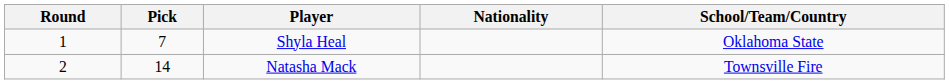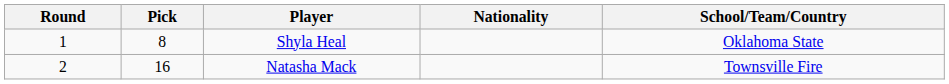(162, 41) 7 -> (162, 41) 8
(162, 66) 14 -> (162, 66) 16
